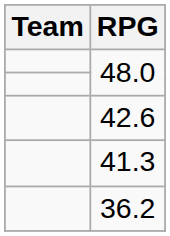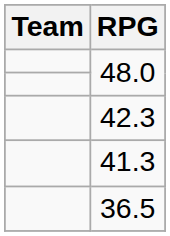(128, 117) 42.6 -> (128, 117) 42.3
(128, 207) 36.2 -> (128, 207) 36.5
